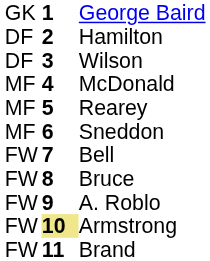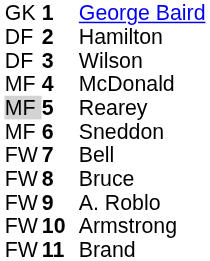(20, 108) no background -> (20, 108) lightgrey background
(54, 226) khaki background -> (54, 226) no background
